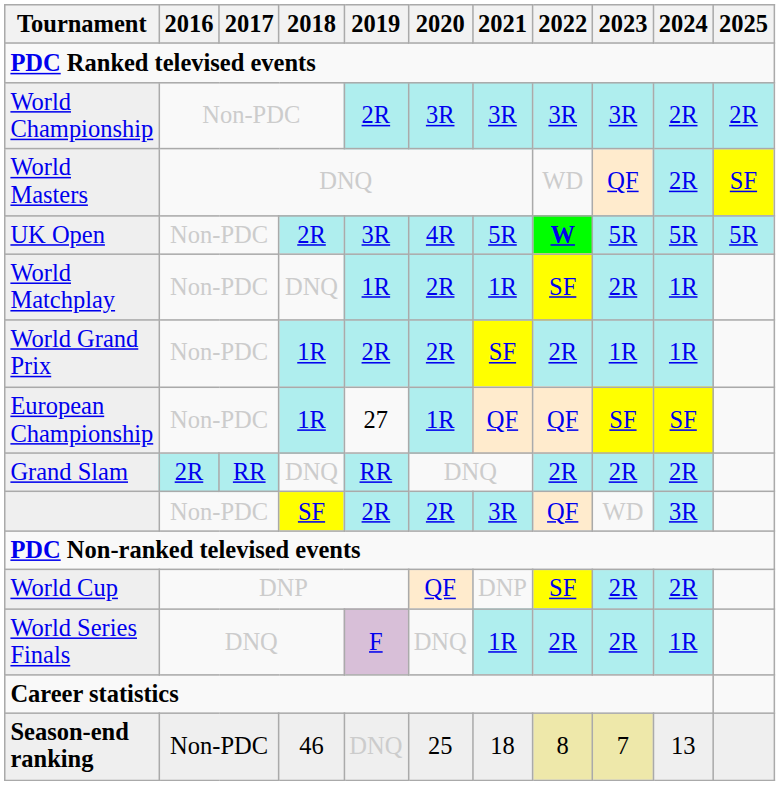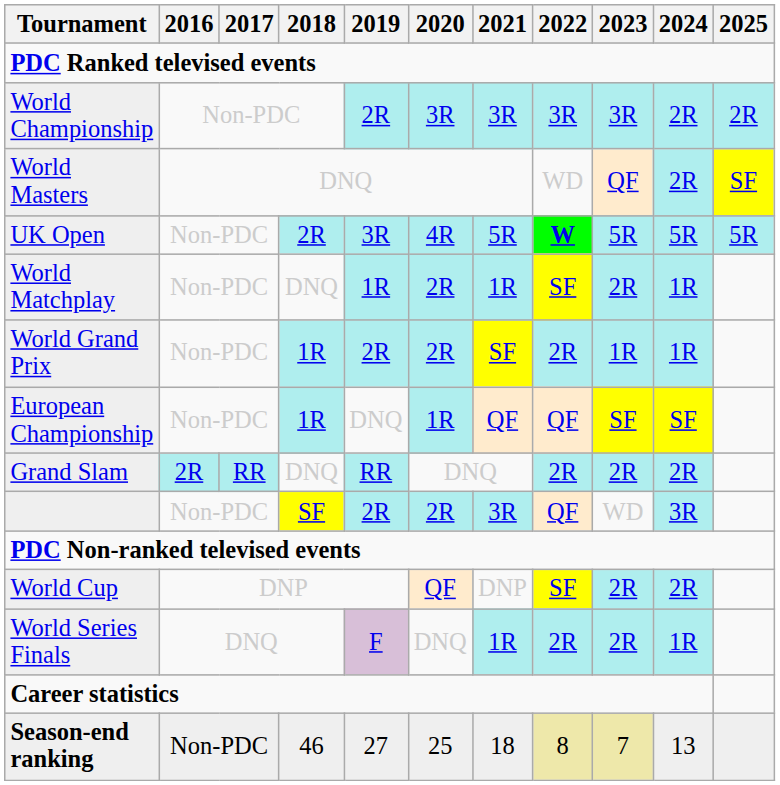(376, 419) 27 -> (376, 419) DNQ
(376, 746) DNQ -> (376, 746) 27
